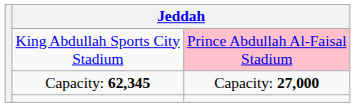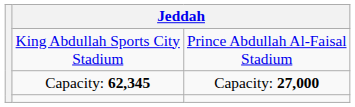(267, 49) pink background -> (267, 49) no background
